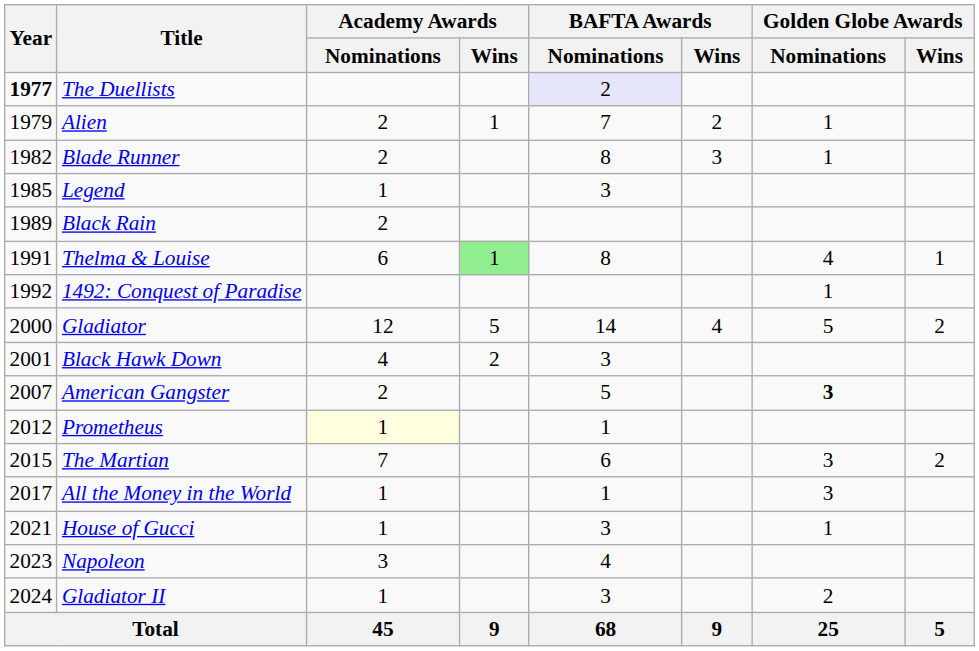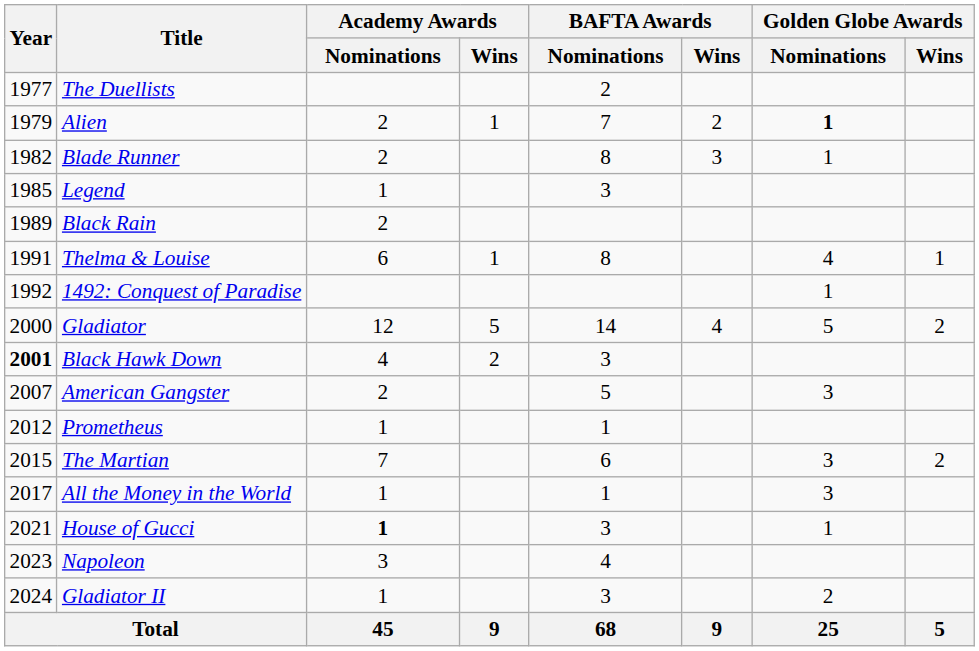(31, 88) bold -> (31, 88) normal
(606, 88) lavender background -> (606, 88) no background
(828, 122) normal -> (828, 122) bold
(494, 257) lightgreen background -> (494, 257) no background
(31, 358) normal -> (31, 358) bold
(828, 392) bold -> (828, 392) normal
(383, 426) lightyellow background -> (383, 426) no background
(383, 527) normal -> (383, 527) bold
